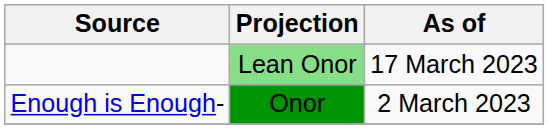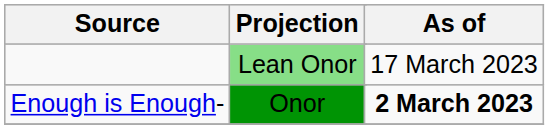(454, 104) normal -> (454, 104) bold
